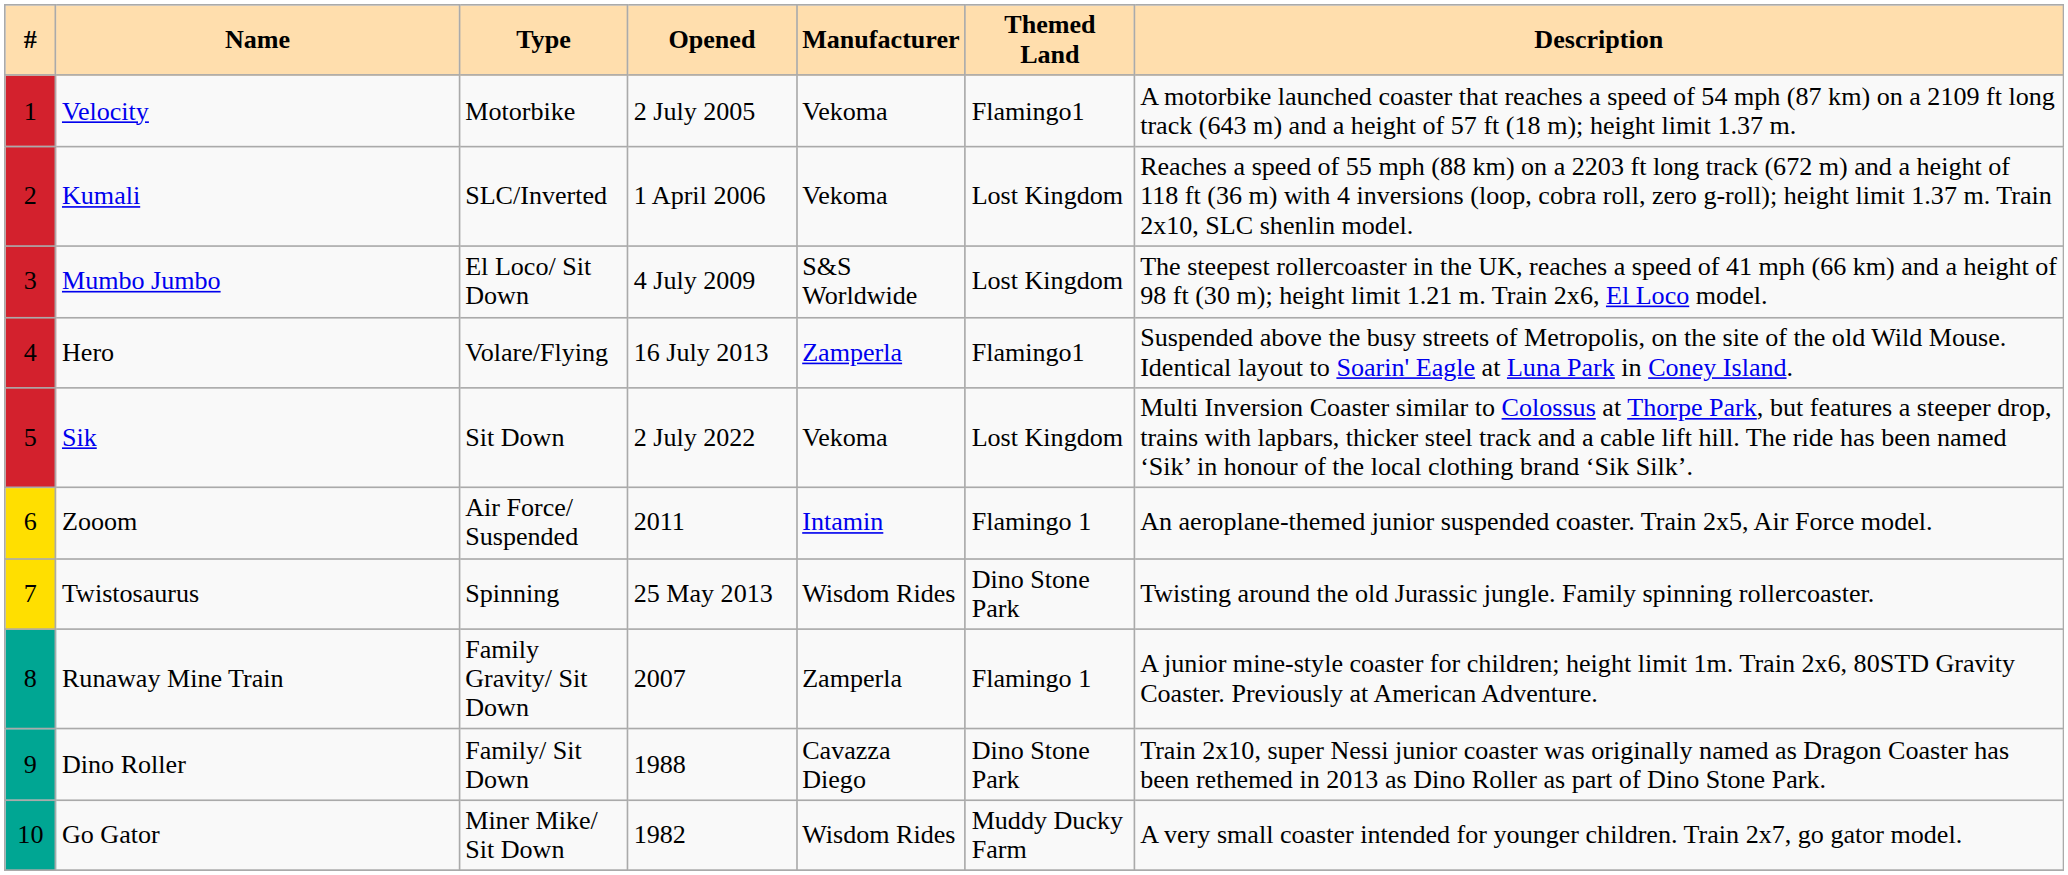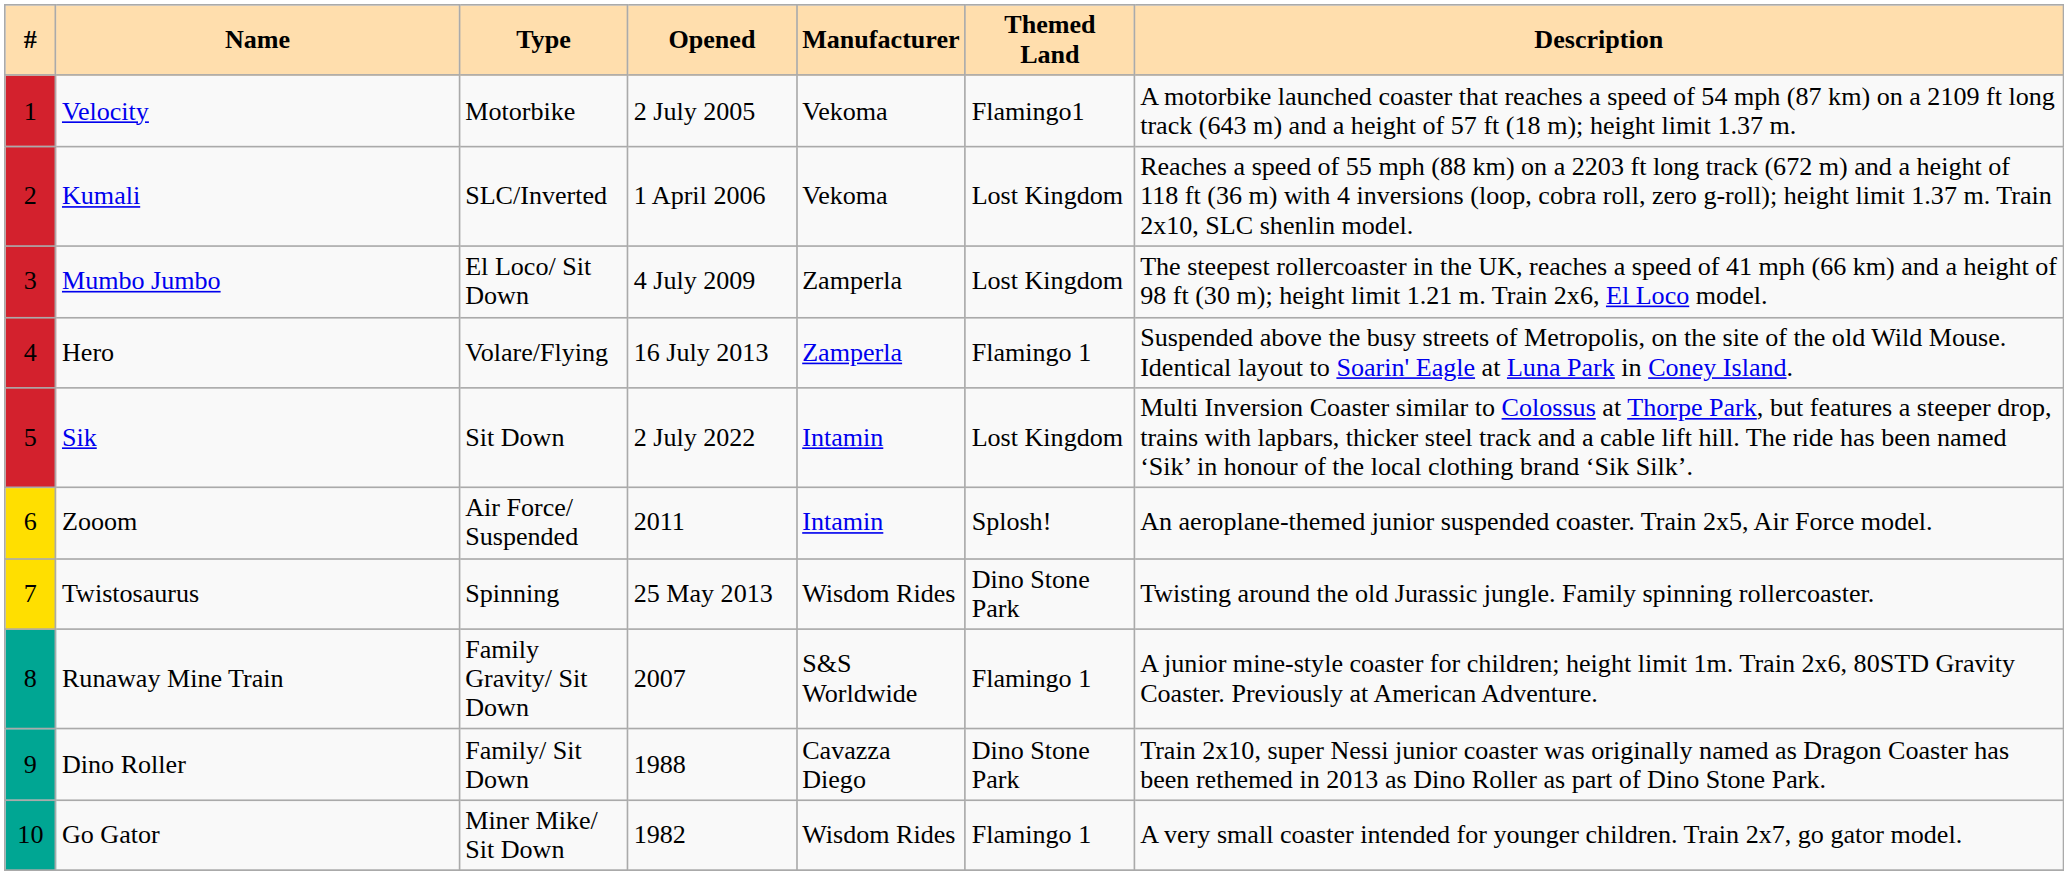(860, 281) S&S Worldwide -> (852, 281) Zamperla
(1028, 351) Flamingo1 -> (1031, 351) Flamingo 1
(845, 437) Vekoma -> (843, 437) Intamin
(1031, 522) Flamingo 1 -> (1011, 522) Splosh!
(852, 678) Zamperla -> (860, 678) S&S Worldwide
(1047, 834) Muddy Ducky Farm -> (1031, 834) Flamingo 1
